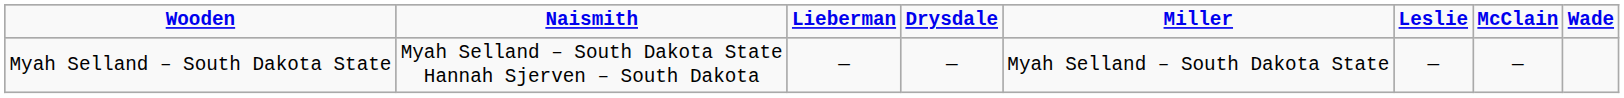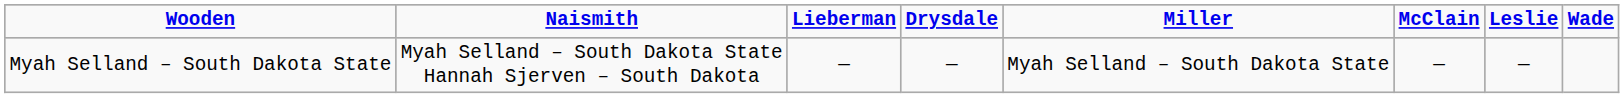columns swapped: (1518, 21) <-> (1433, 21)
